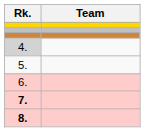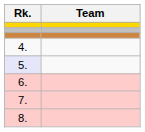(23, 47) lightgrey background -> (23, 47) no background
(23, 65) no background -> (23, 65) lavender background
(23, 100) bold -> (23, 100) normal
(23, 118) bold -> (23, 118) normal
